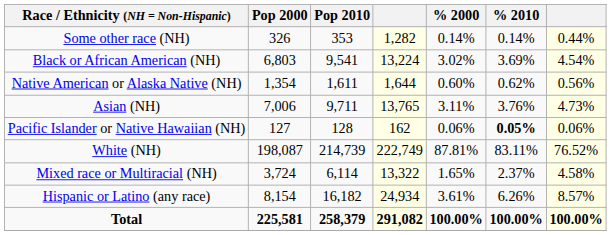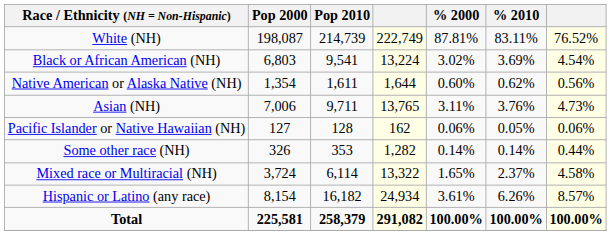rows swapped: (127, 151) <-> (127, 38)
(516, 128) bold -> (516, 128) normal
